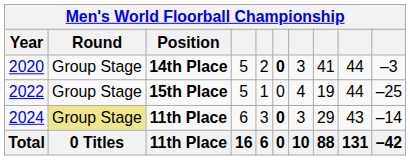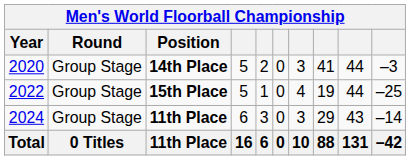(280, 67) bold -> (280, 67) normal
(97, 117) khaki background -> (97, 117) no background
(280, 117) bold -> (280, 117) normal
